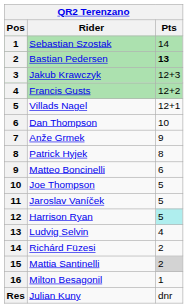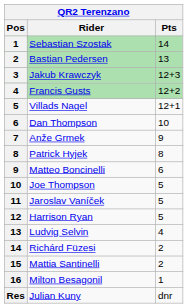(163, 59) bold -> (163, 59) normal
(161, 216) paleturquoise background -> (161, 216) no background
(161, 264) lightgrey background -> (161, 264) no background
